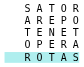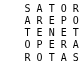(52, 57) paleturquoise background -> (52, 57) no background
